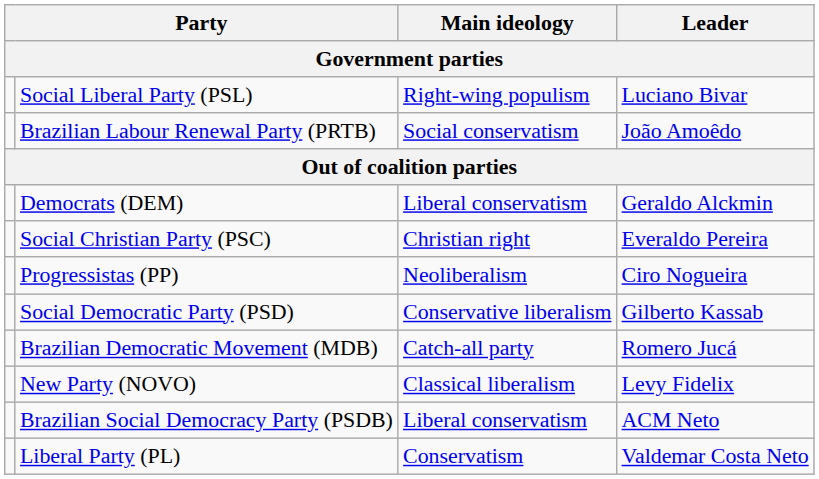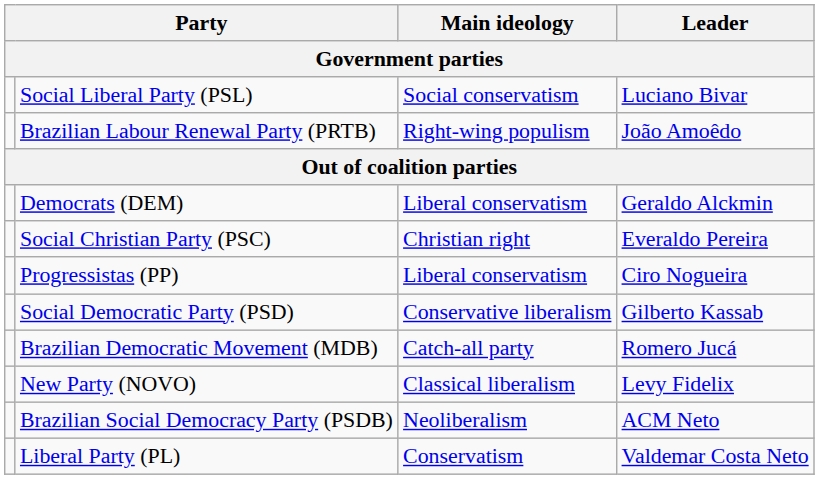(496, 94) Right-wing populism -> (491, 94) Social conservatism
(491, 131) Social conservatism -> (496, 131) Right-wing populism
(465, 275) Neoliberalism -> (495, 275) Liberal conservatism
(495, 419) Liberal conservatism -> (465, 419) Neoliberalism
